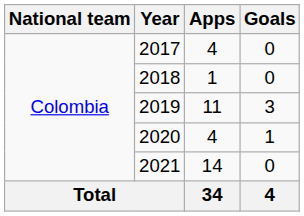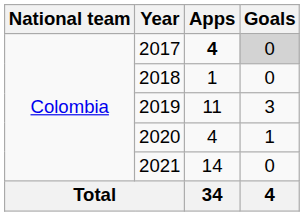(212, 48) normal -> (212, 48) bold
(270, 48) no background -> (270, 48) lightgrey background
